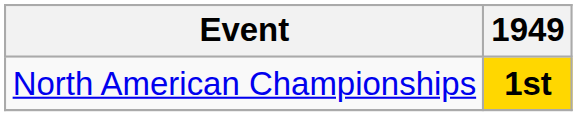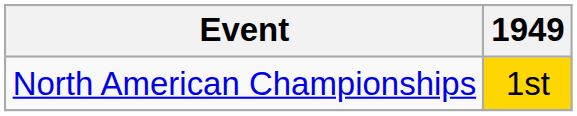(528, 82) bold -> (528, 82) normal
